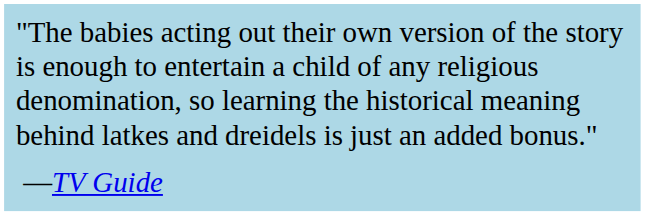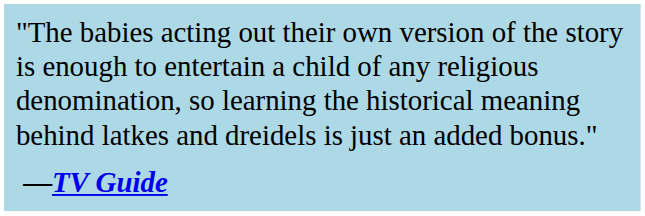(89, 182) normal -> (92, 182) bold
